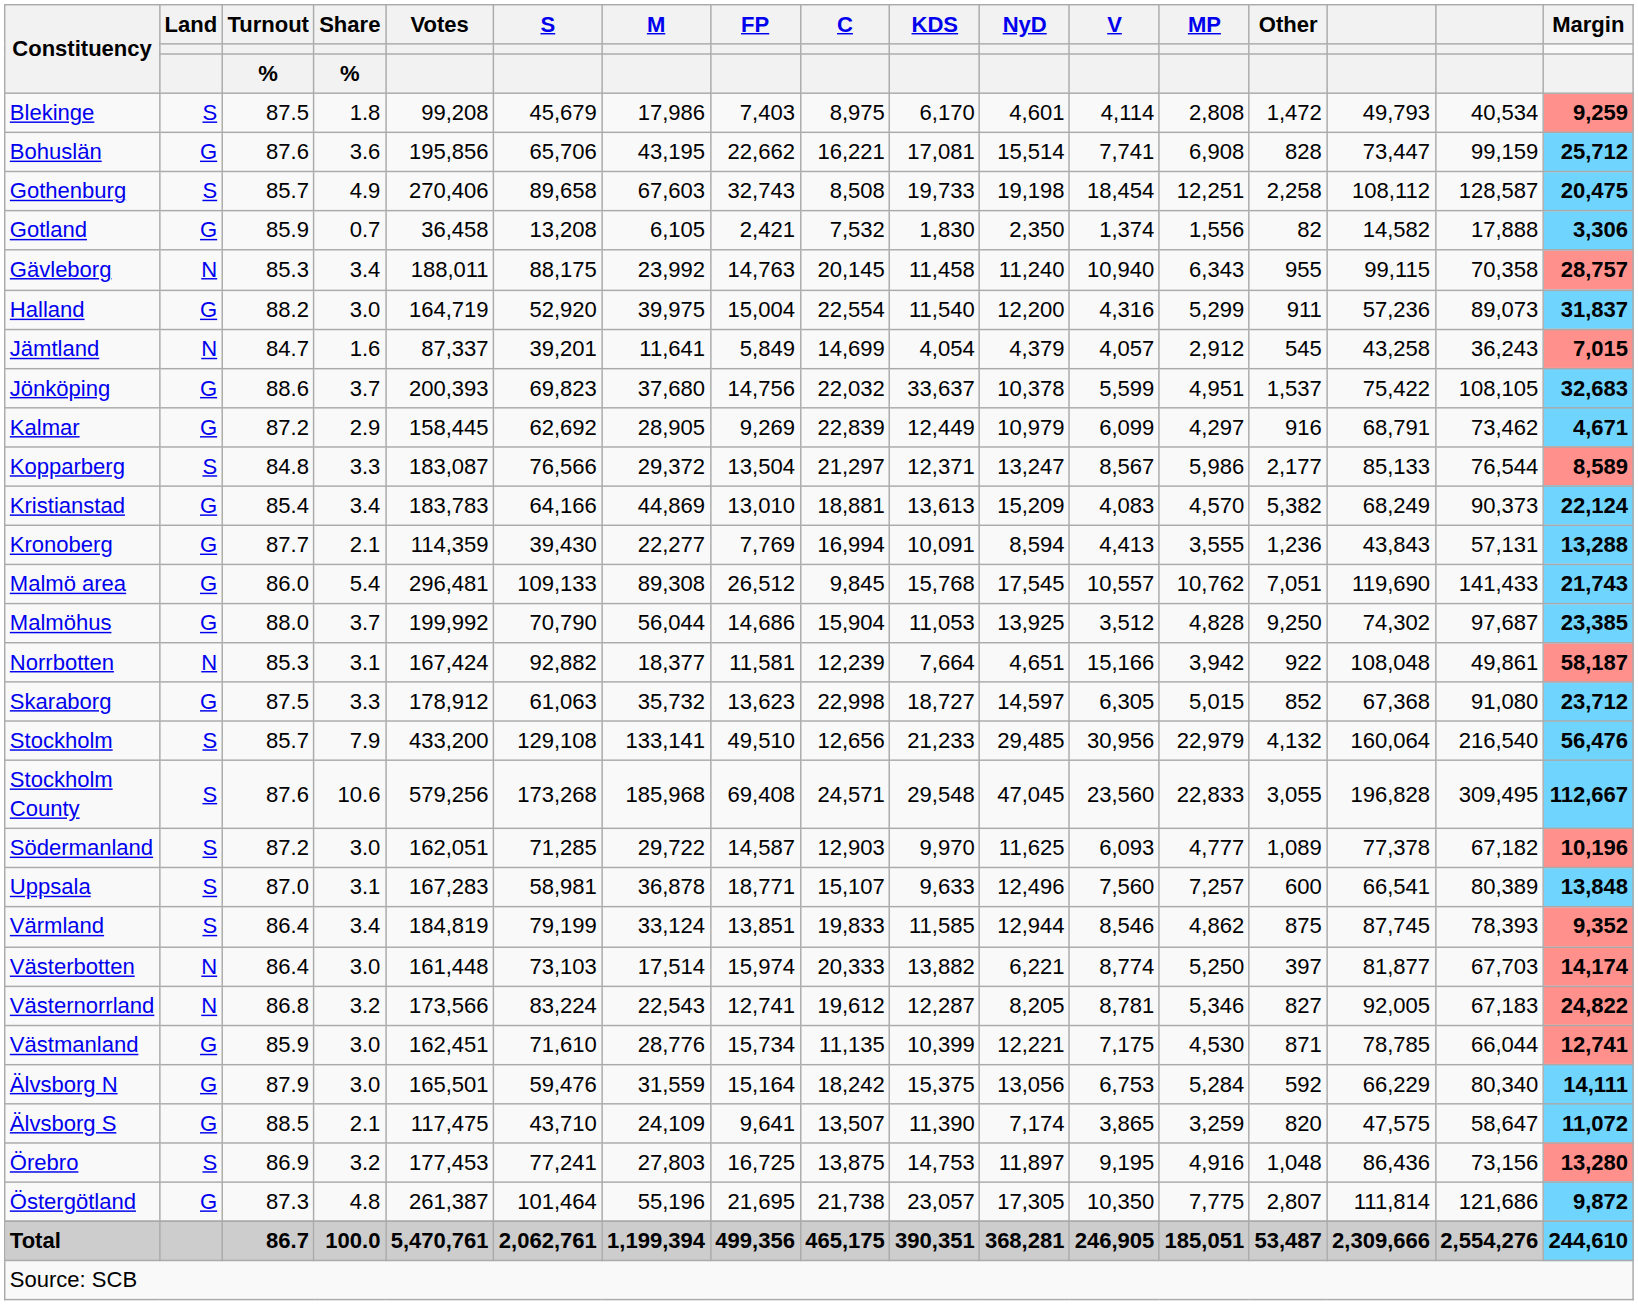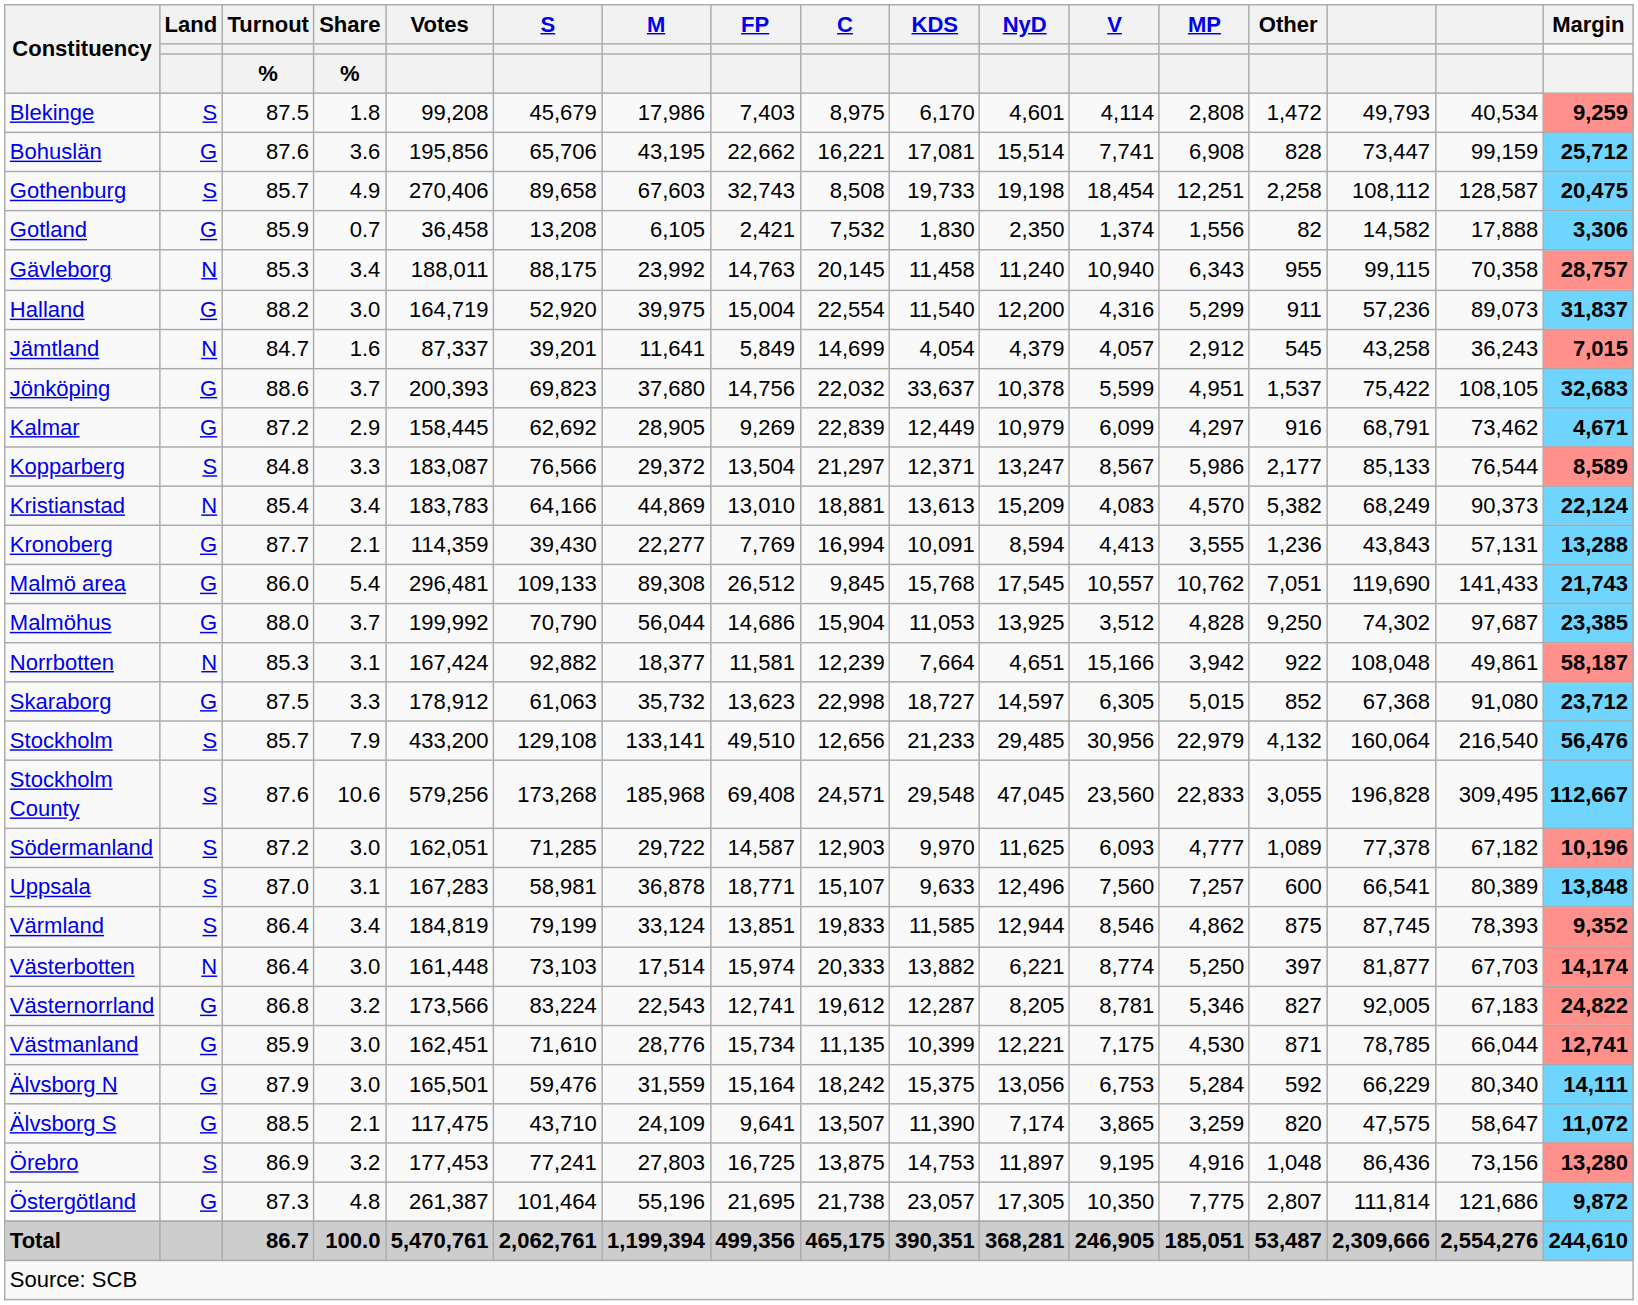(209, 505) G -> (209, 505) N
(209, 1005) N -> (209, 1005) G
